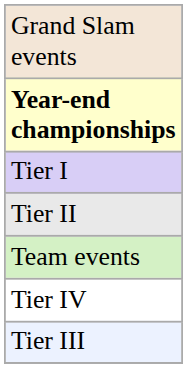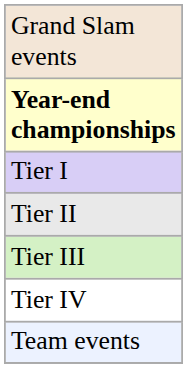(75, 257) Team events -> (48, 257) Tier III
(48, 342) Tier III -> (75, 342) Team events
